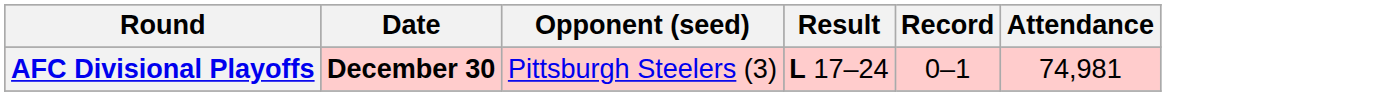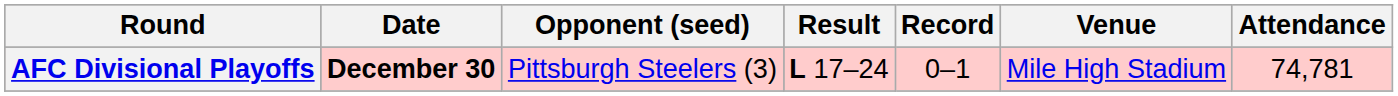+ column: (1116, 25)
(1080, 68) 74,981 -> (1312, 68) 74,781
